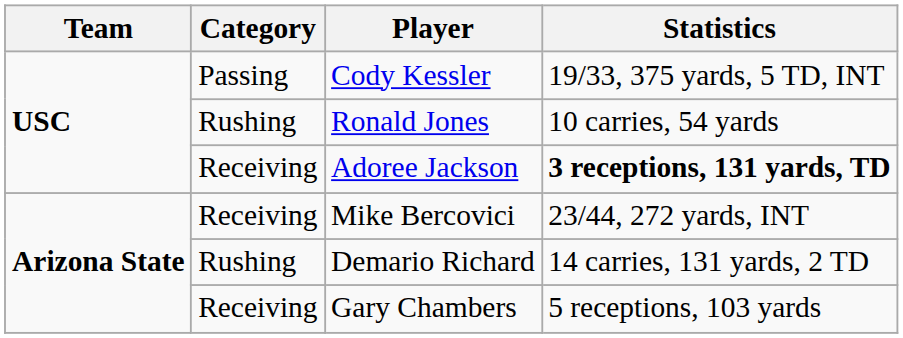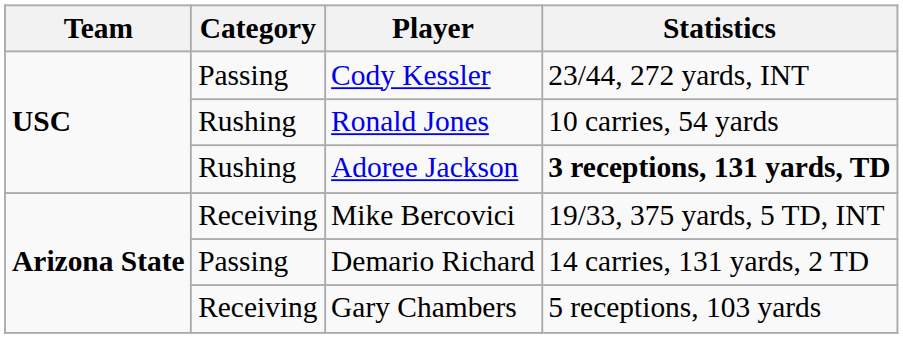(716, 74) 19/33, 375 yards, 5 TD, INT -> (679, 74) 23/44, 272 yards, INT
(258, 168) Receiving -> (247, 168) Rushing
(679, 215) 23/44, 272 yards, INT -> (716, 215) 19/33, 375 yards, 5 TD, INT
(247, 261) Rushing -> (243, 261) Passing
